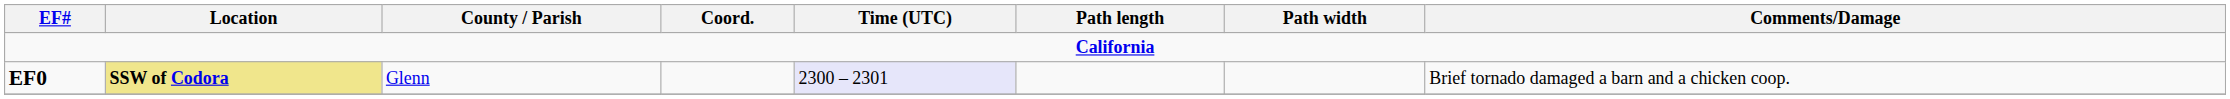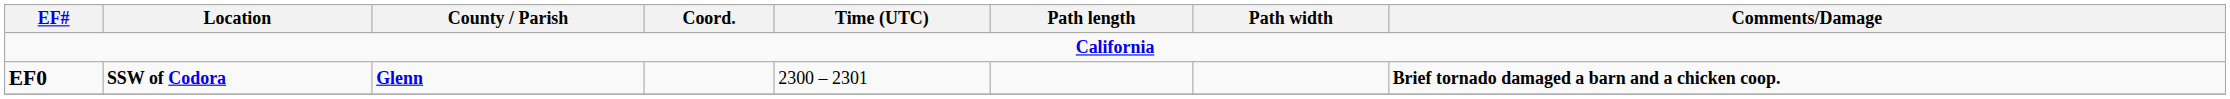(169, 77) khaki background -> (166, 77) no background
(408, 77) normal -> (400, 77) bold
(843, 77) lavender background -> (823, 77) no background
(1610, 77) normal -> (1587, 77) bold
